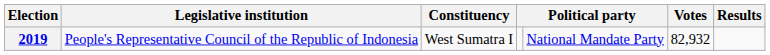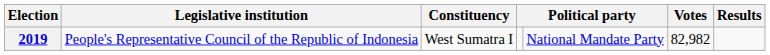(690, 38) 82,932 -> (690, 38) 82,982
